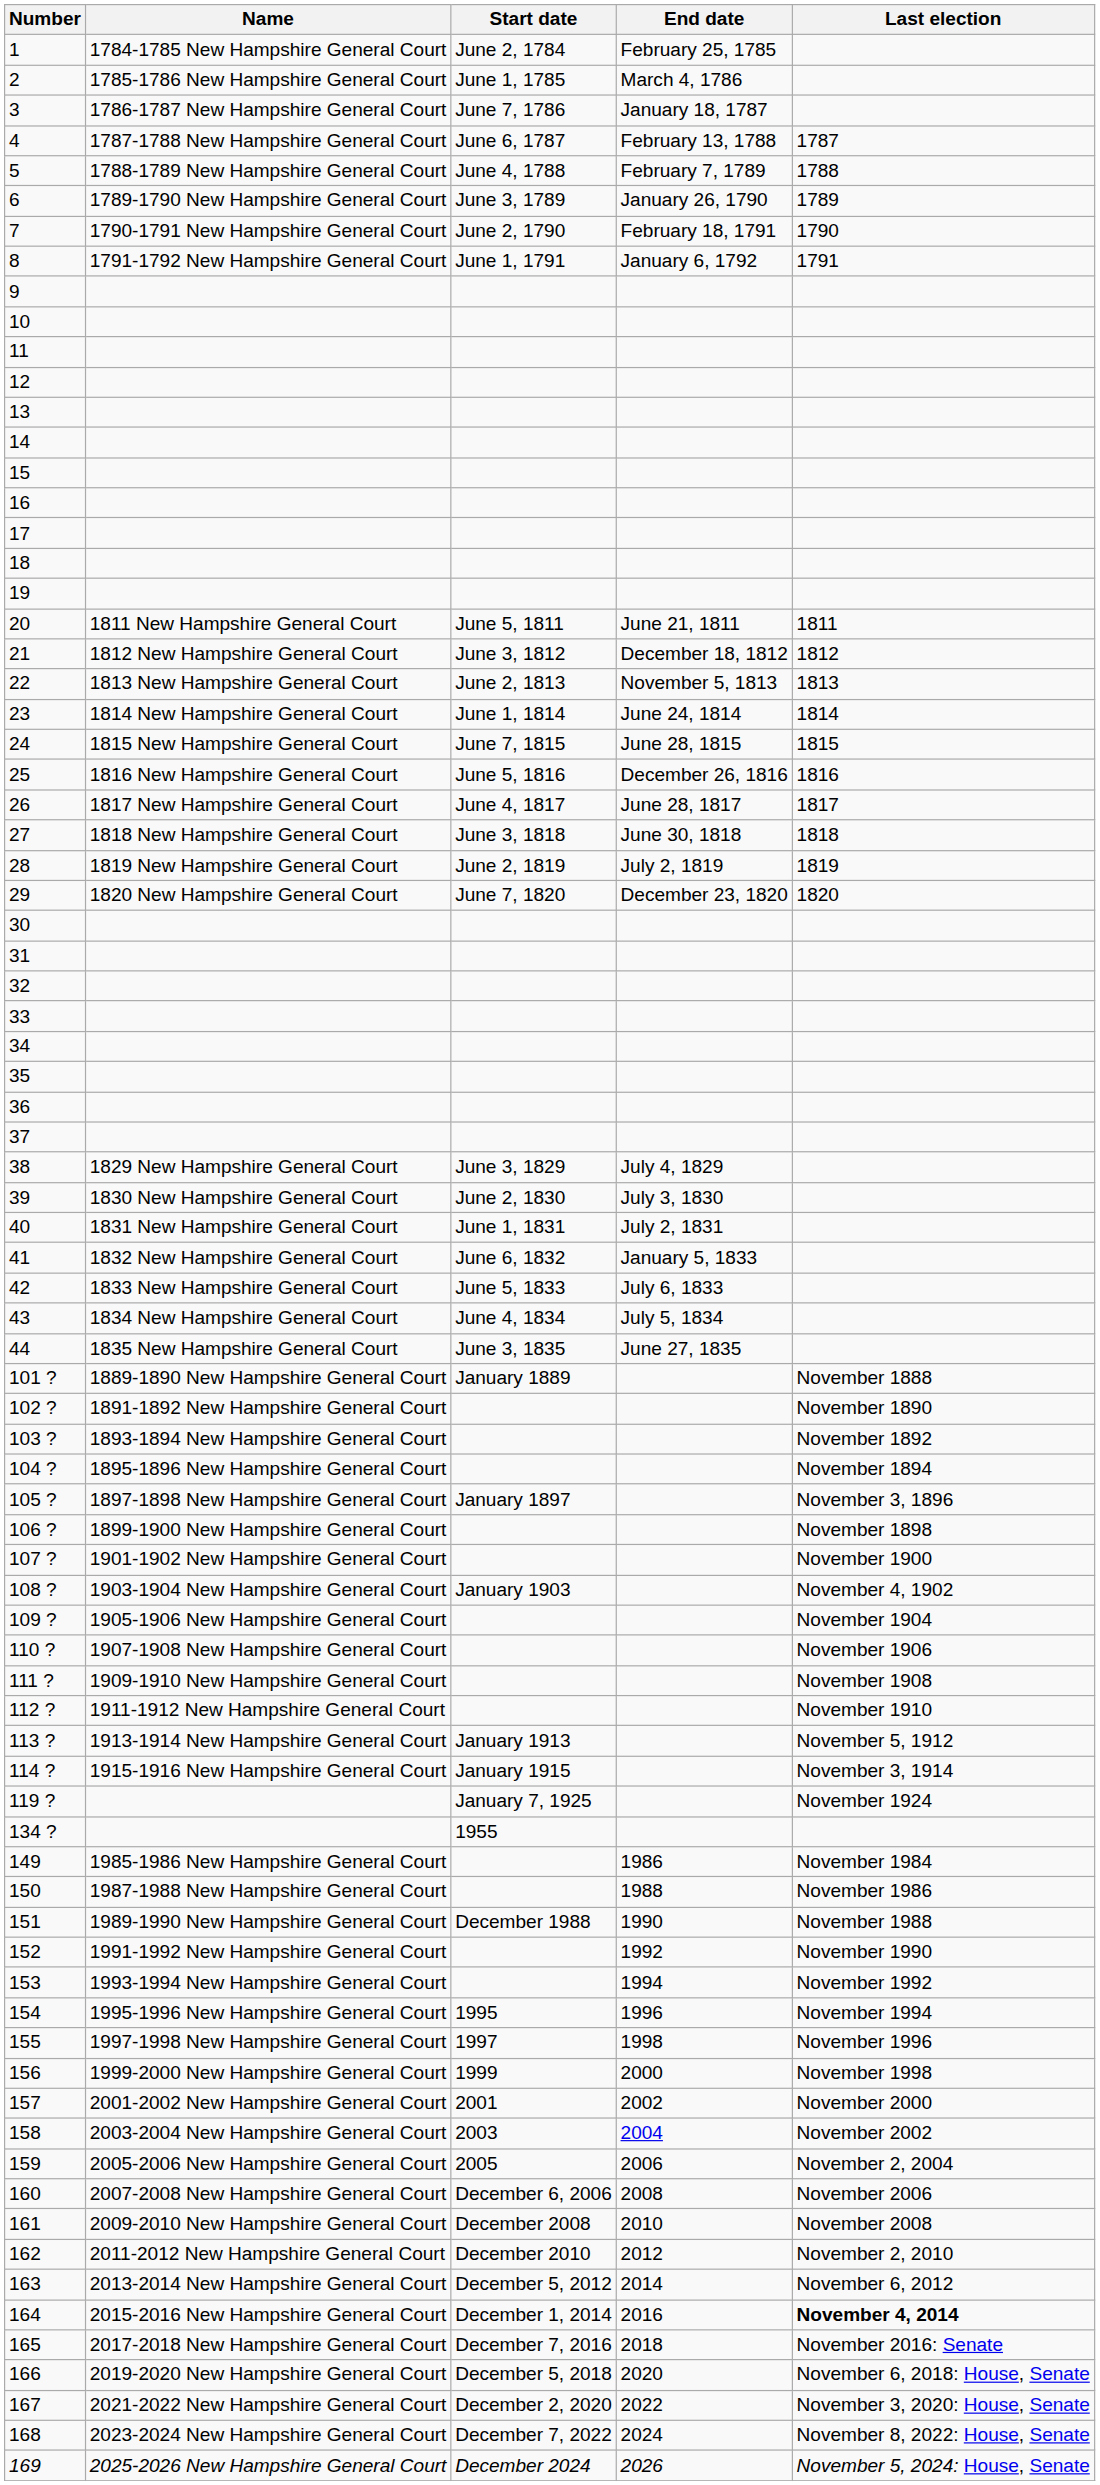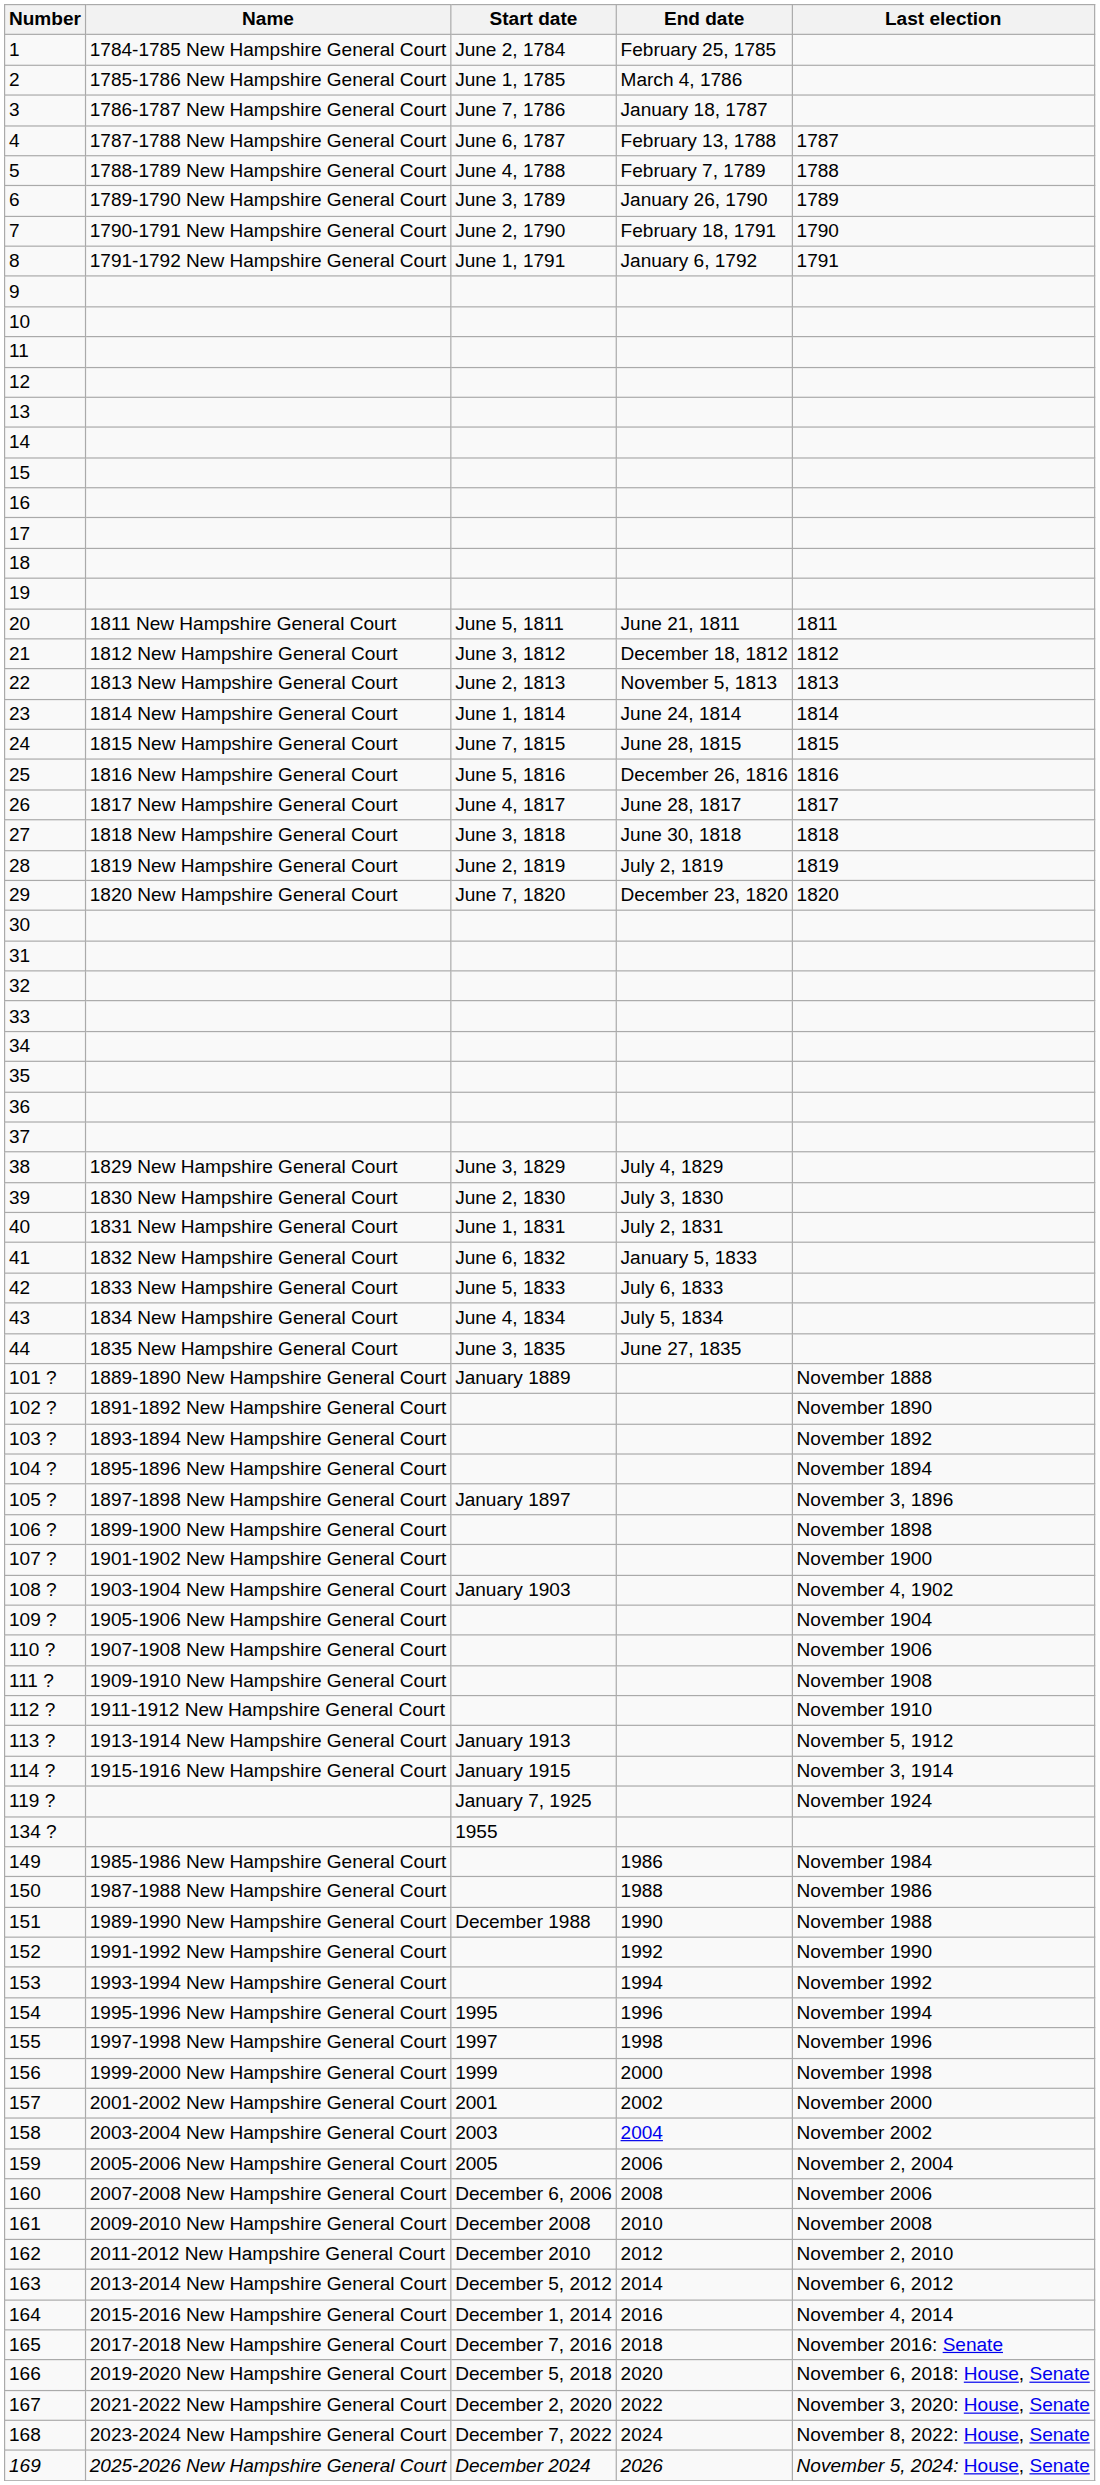(878, 2314) bold -> (875, 2314) normal
